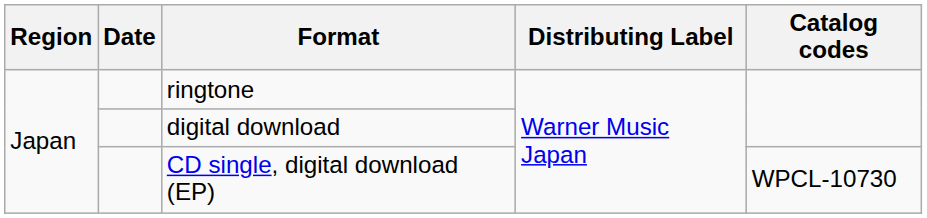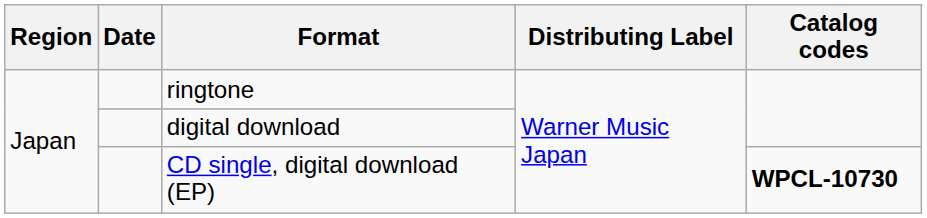(824, 179) normal -> (825, 179) bold
